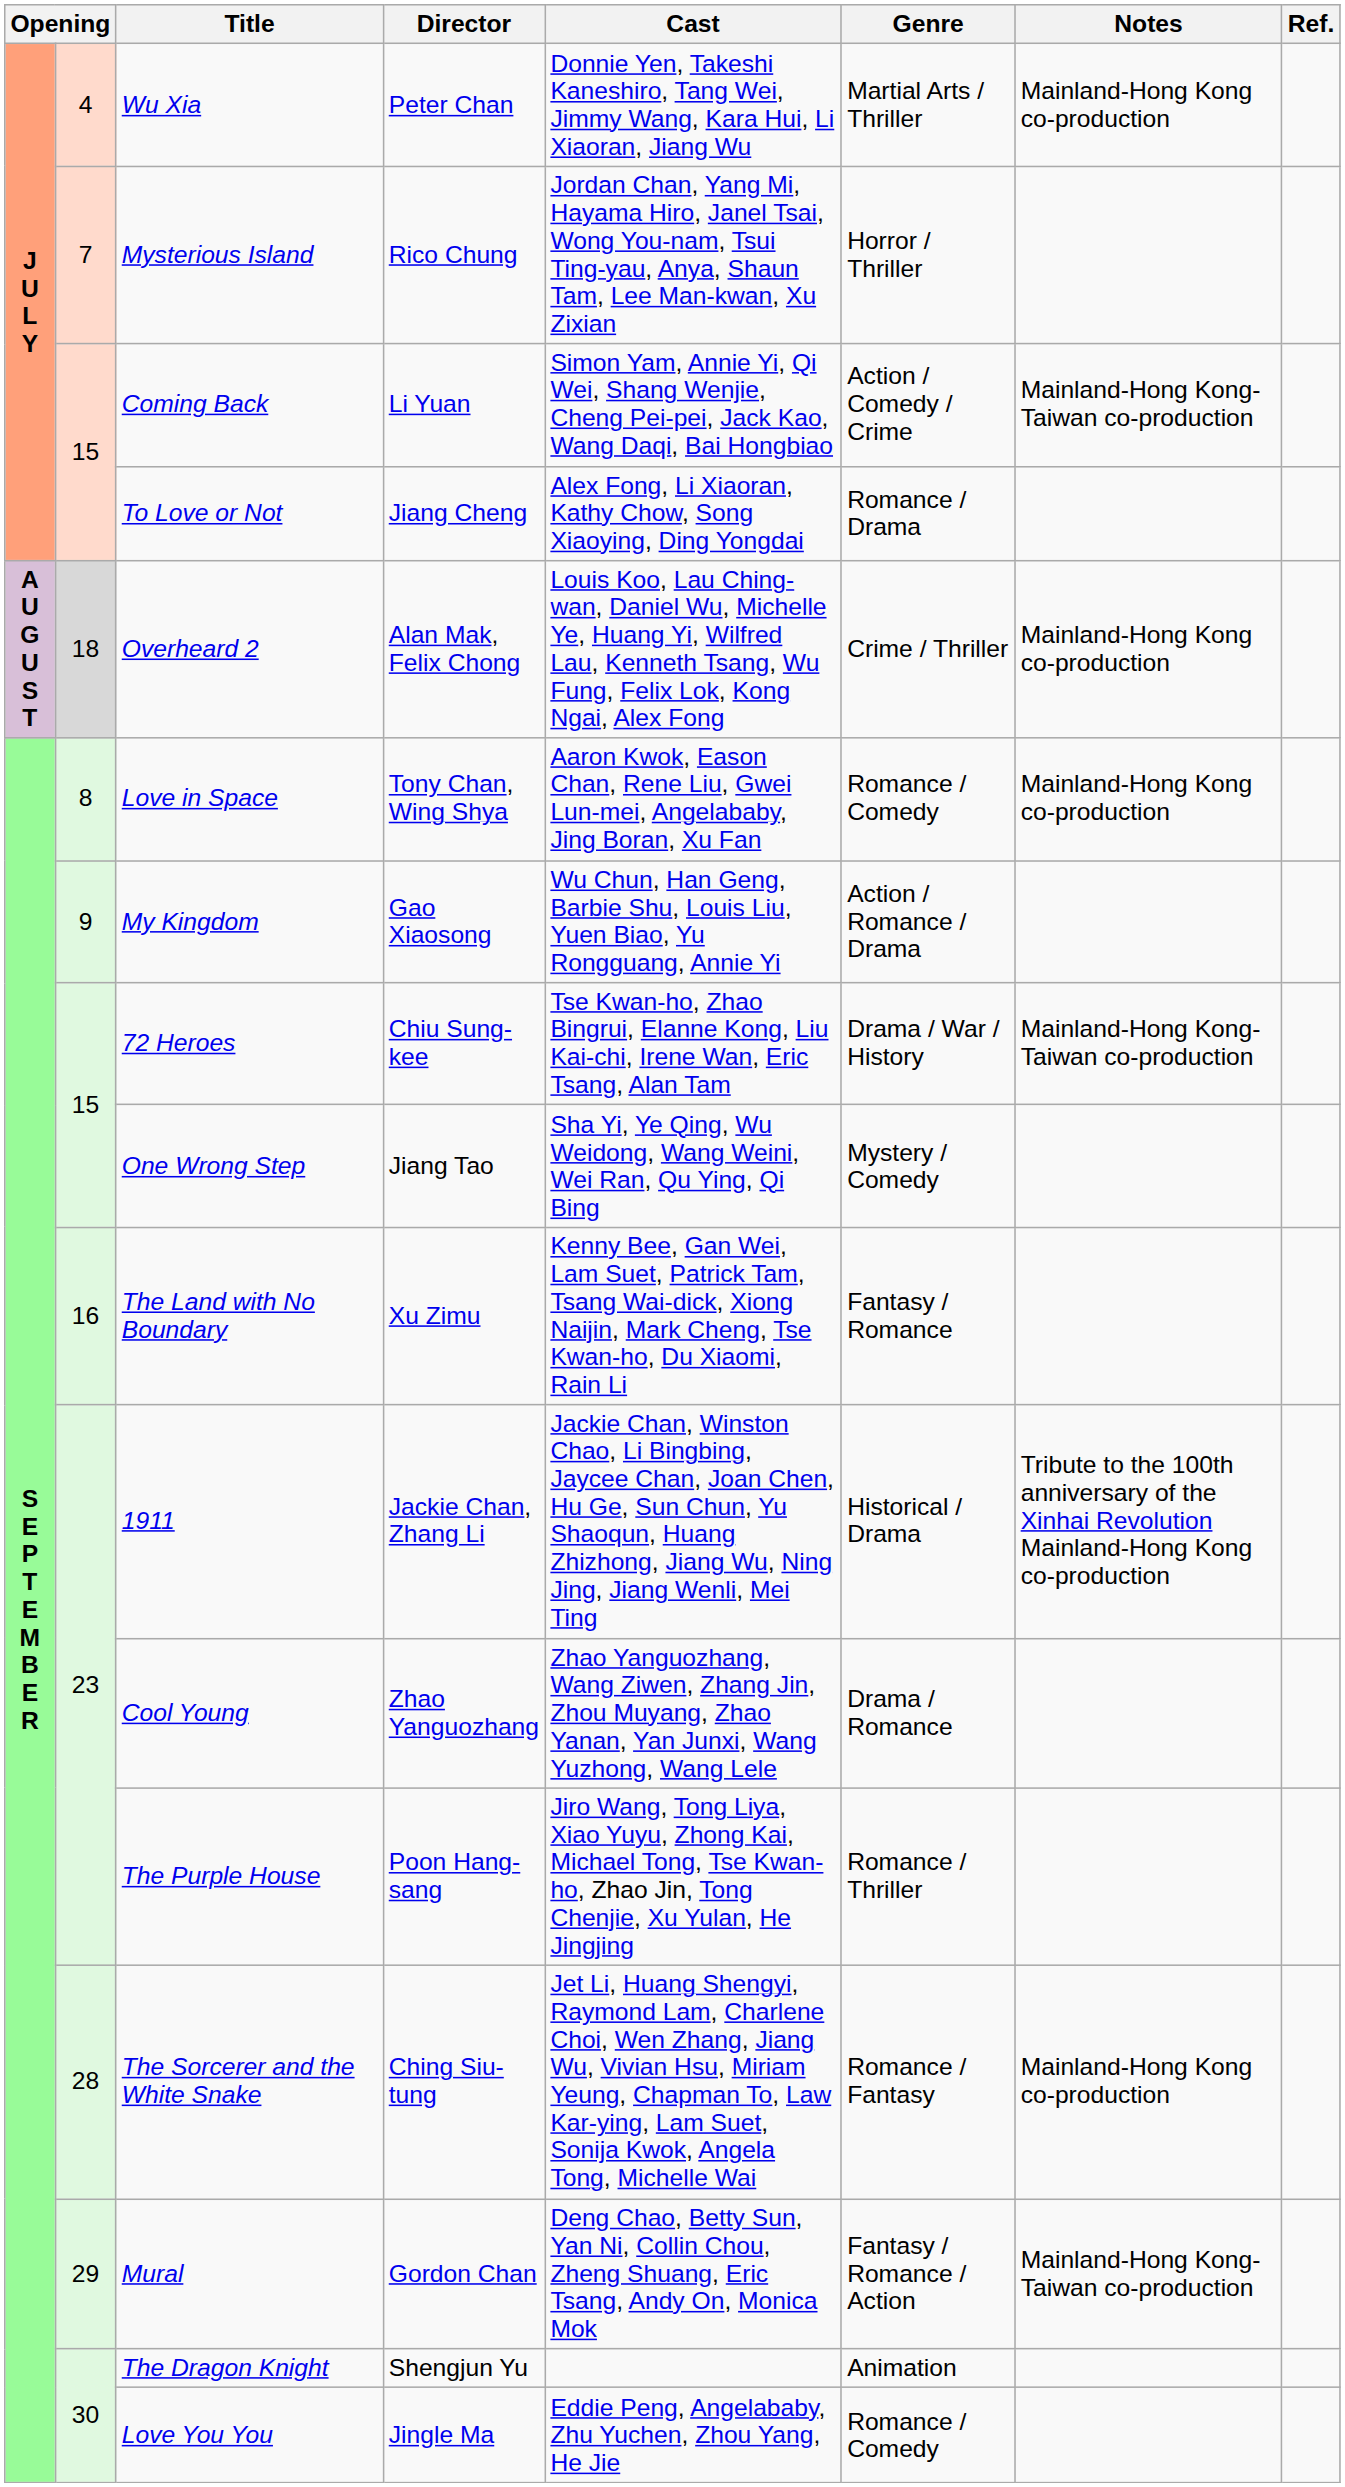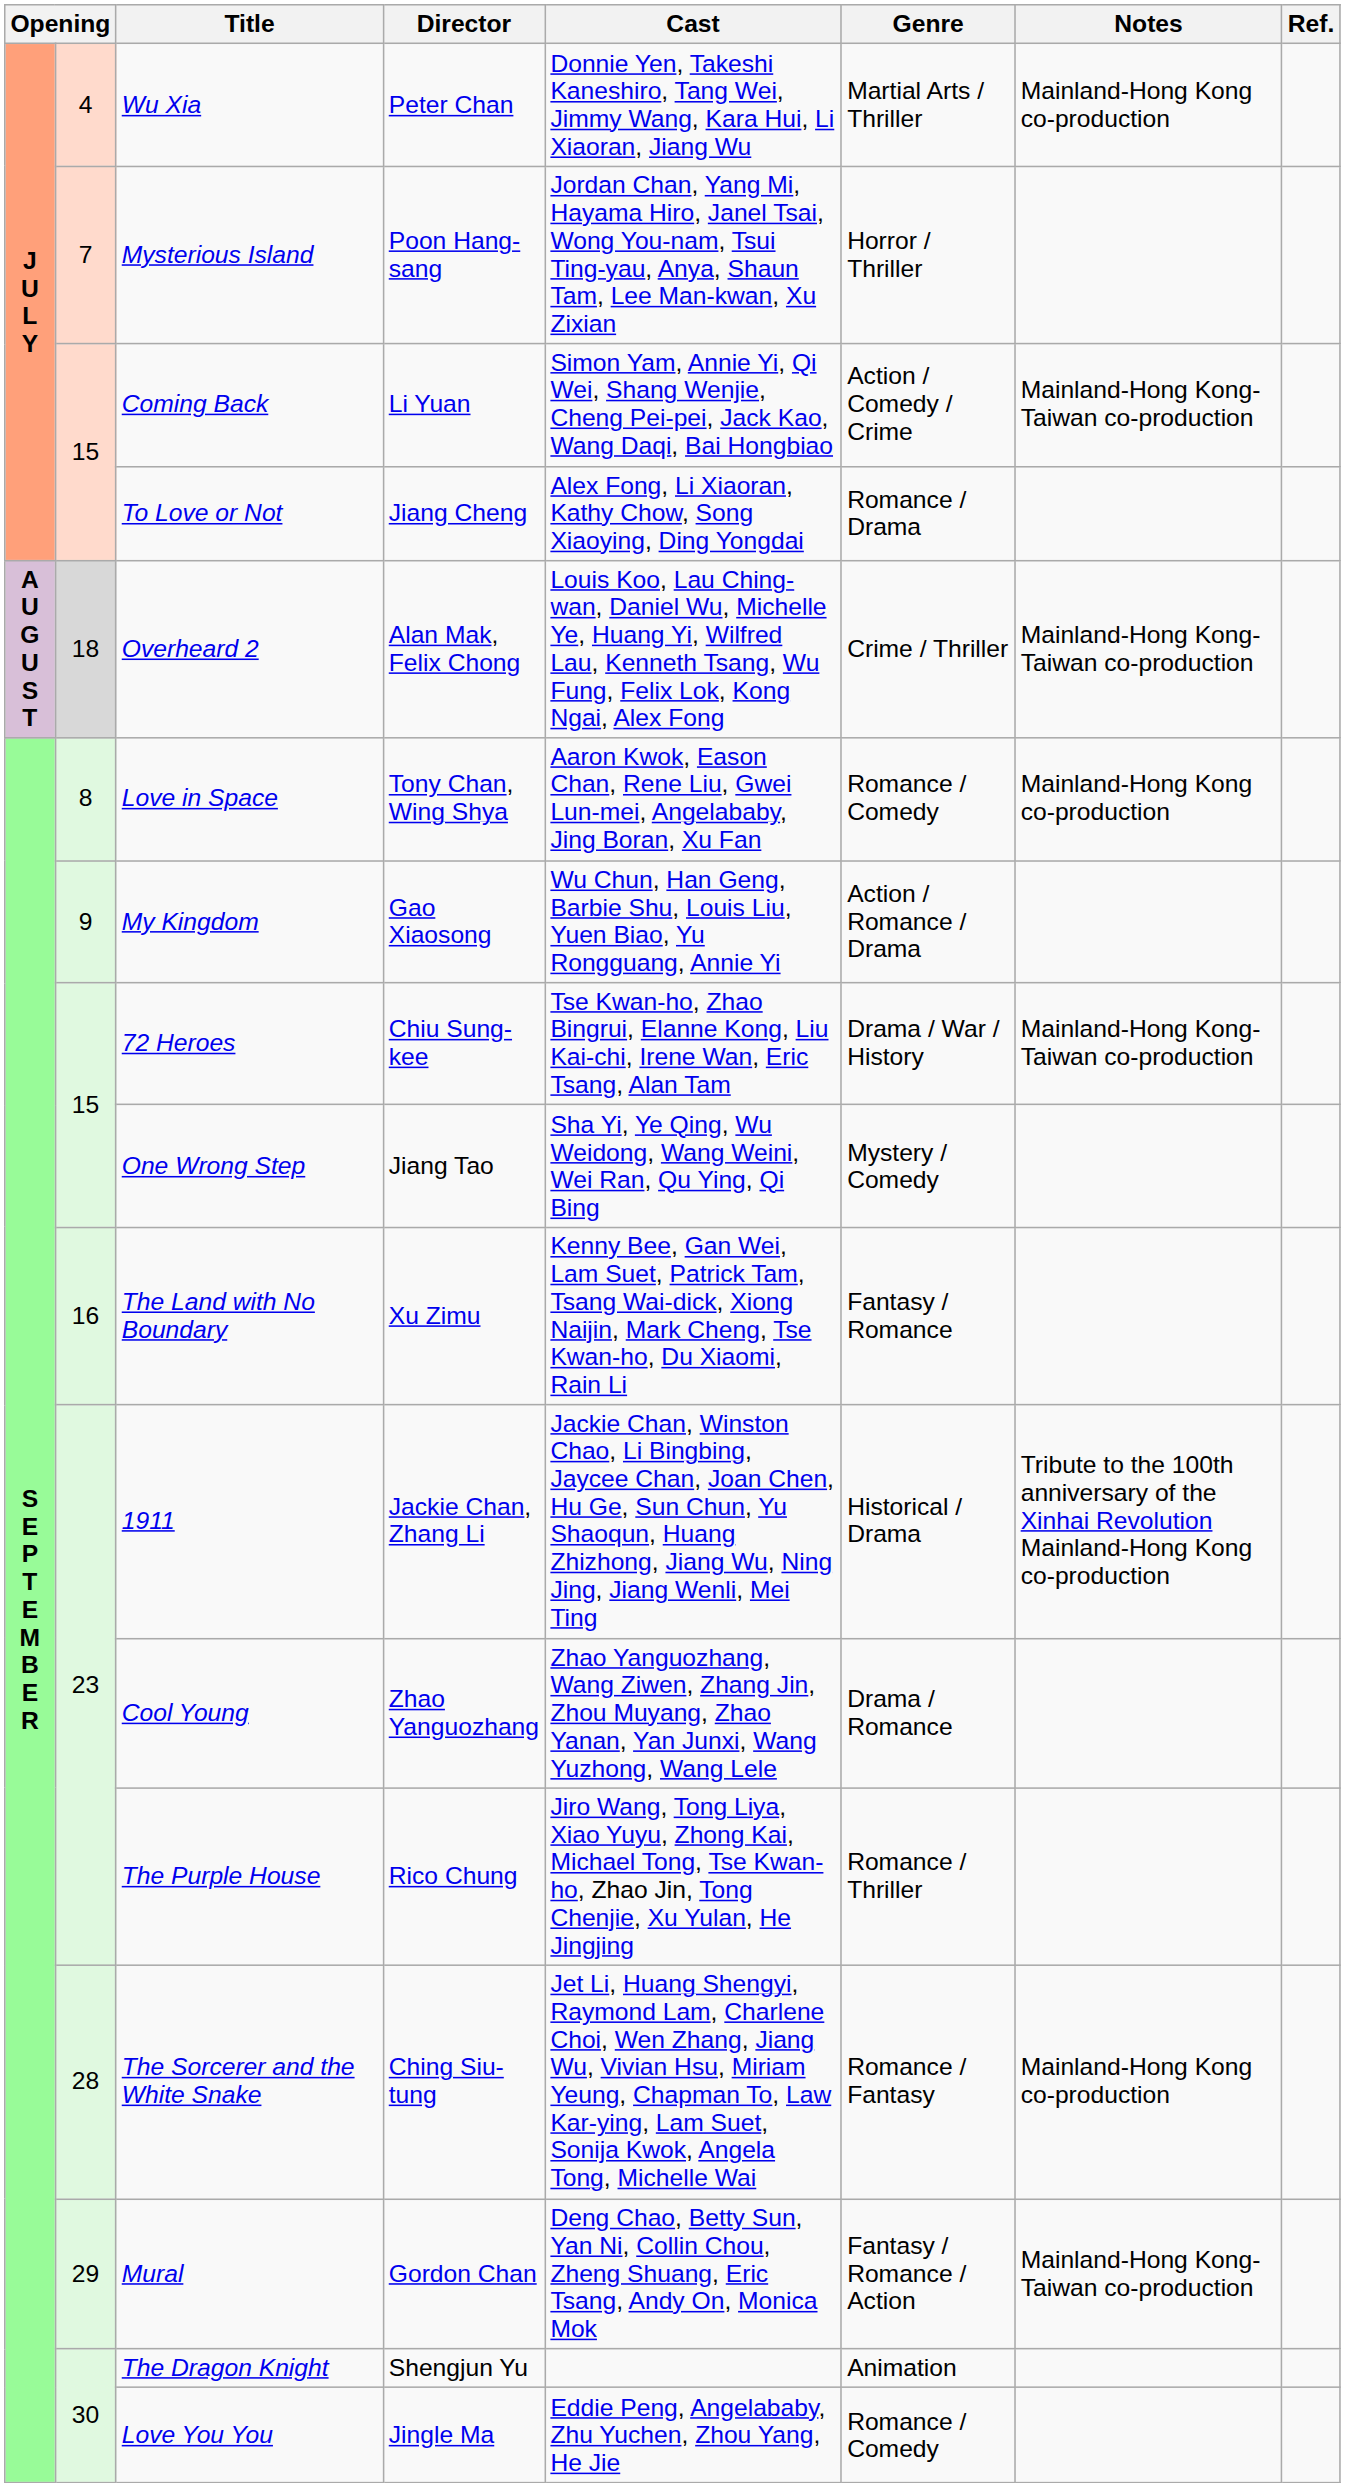(453, 254) Rico Chung -> (455, 254) Poon Hang-sang
(1136, 649) Mainland-Hong Kong co-production -> (1141, 649) Mainland-Hong Kong-Taiwan co-production
(455, 1876) Poon Hang-sang -> (453, 1876) Rico Chung
